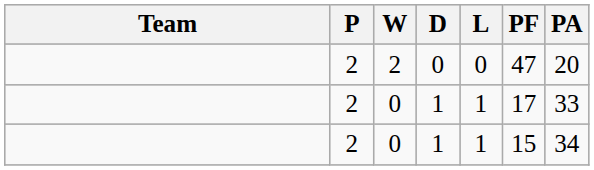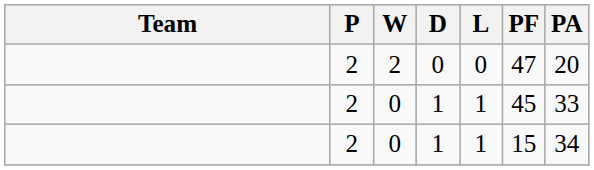(524, 104) 17 -> (524, 104) 45
